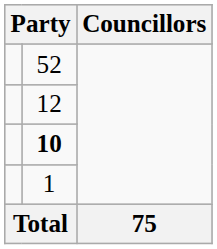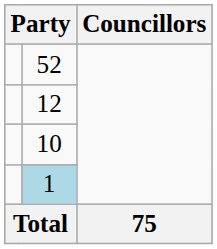(49, 143) bold -> (49, 143) normal
(49, 183) no background -> (49, 183) lightblue background
